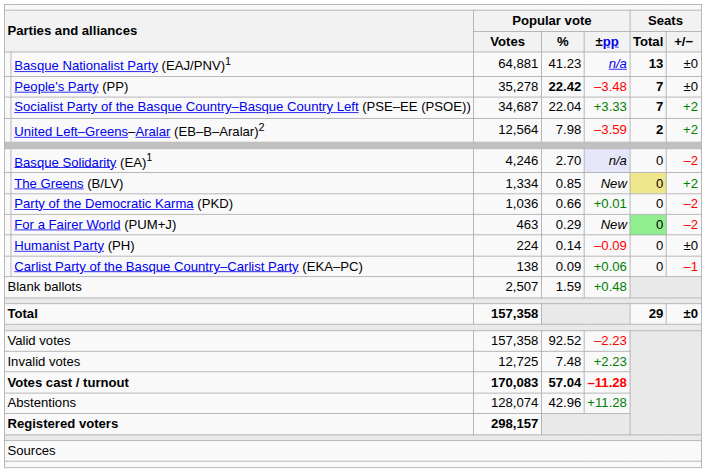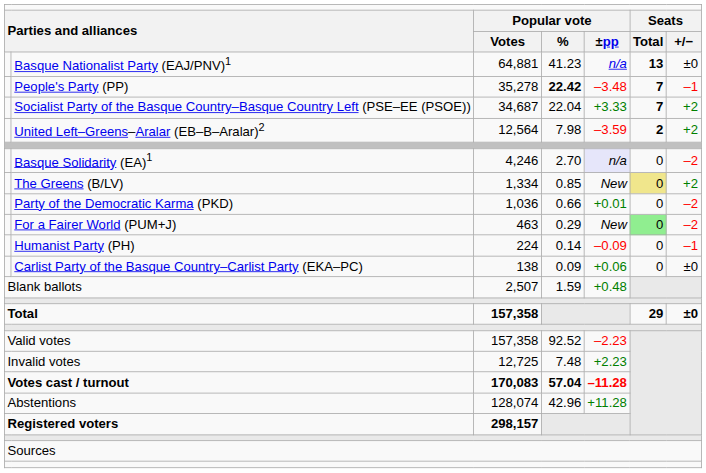(691, 86) ±0 -> (691, 86) –1
(691, 245) ±0 -> (691, 245) –1
(691, 266) –1 -> (691, 266) ±0
